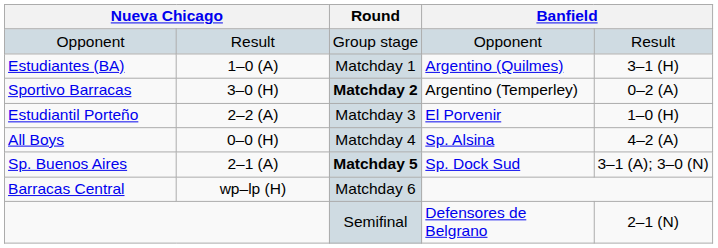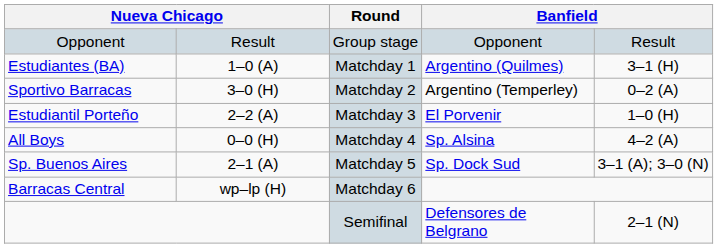(375, 90) bold -> (375, 90) normal
(375, 164) bold -> (375, 164) normal
